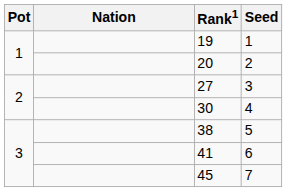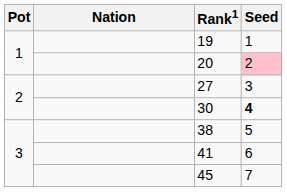(249, 64) no background -> (249, 64) pink background
(249, 108) normal -> (249, 108) bold
